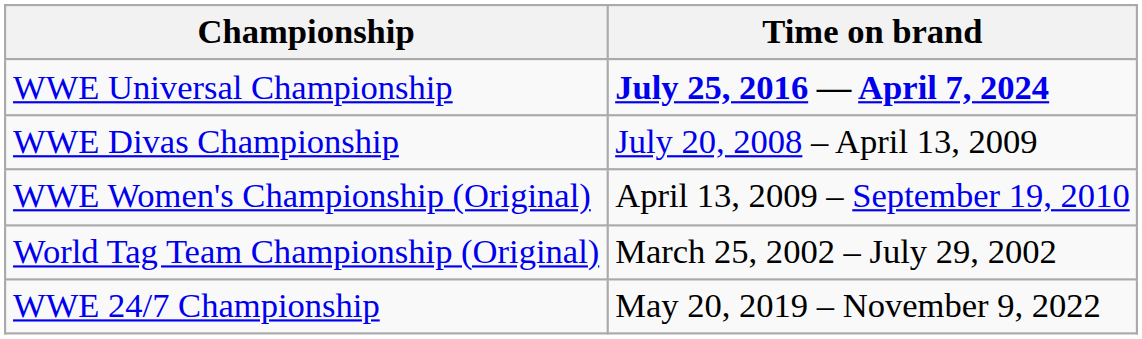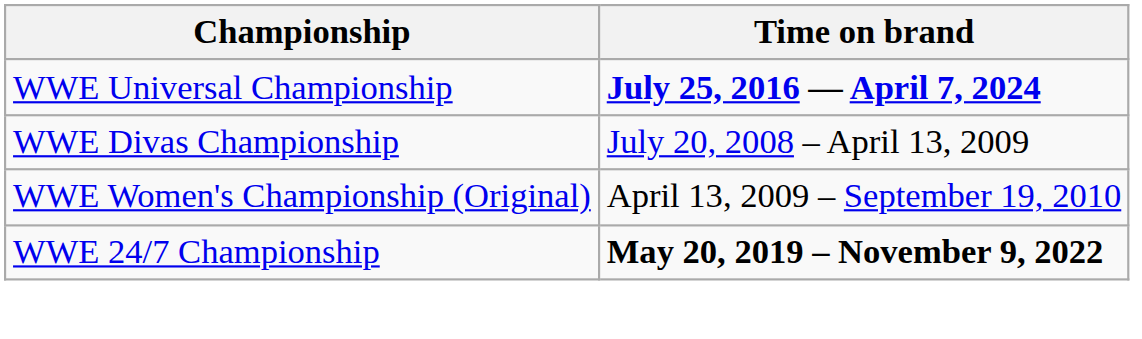- row: (306, 251)
(858, 305) normal -> (855, 251) bold
